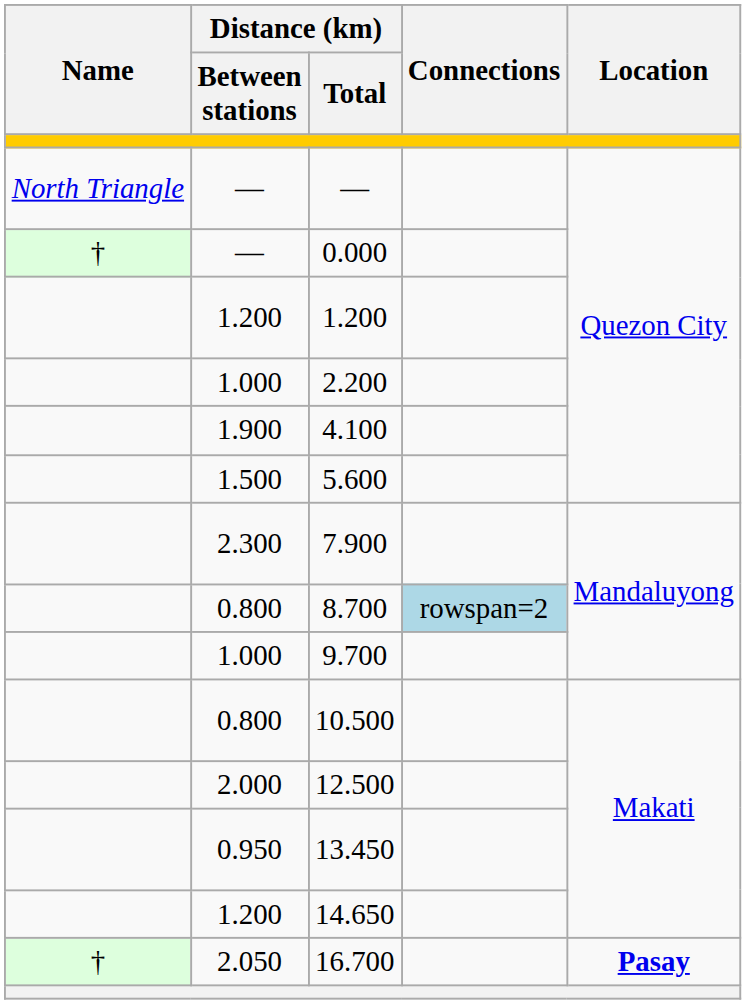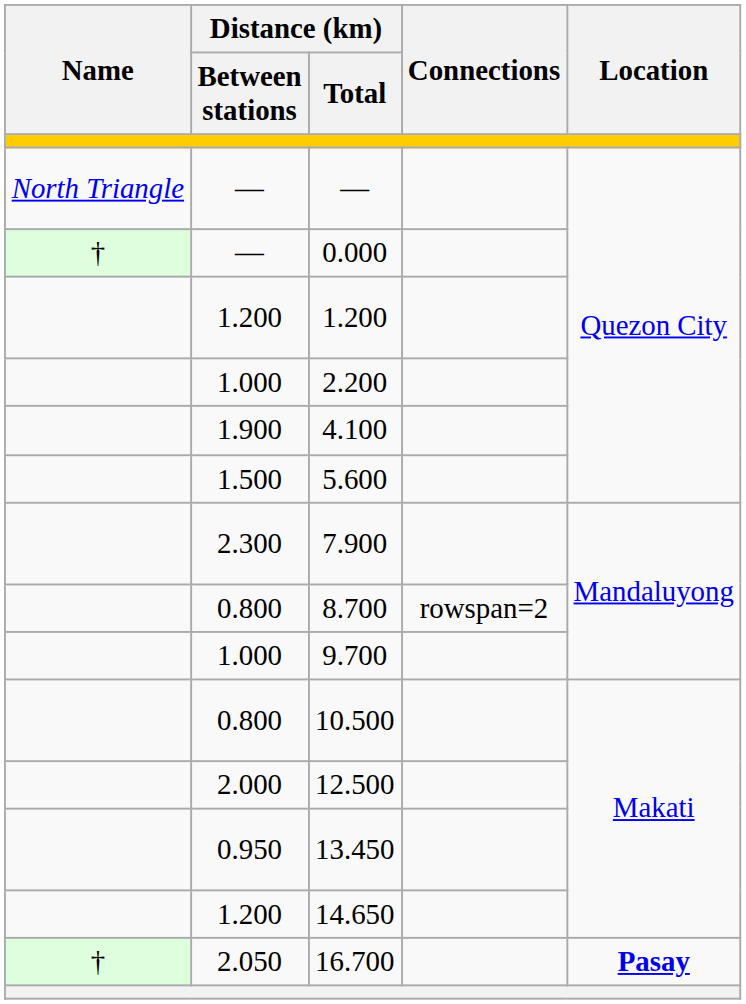(484, 607) lightblue background -> (484, 607) no background
